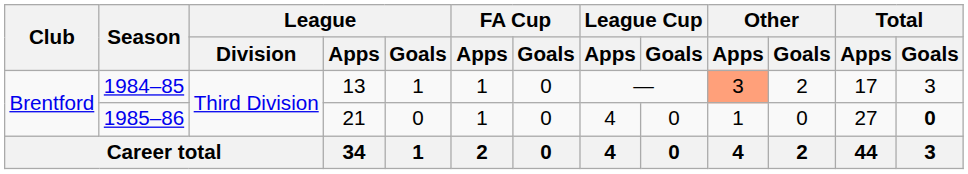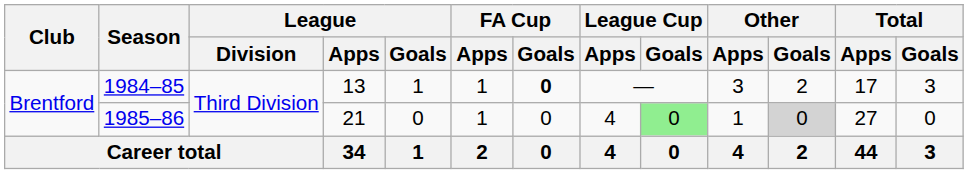(546, 86) normal -> (546, 86) bold
(738, 86) lightsalmon background -> (738, 86) no background
(674, 119) no background -> (674, 119) lightgreen background
(802, 119) no background -> (802, 119) lightgrey background
(930, 119) bold -> (930, 119) normal
